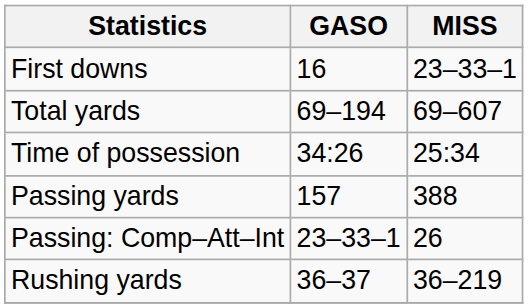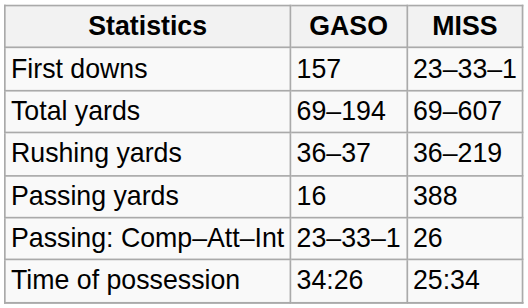(311, 68) 16 -> (319, 68) 157
rows swapped: (96, 280) <-> (126, 153)
(319, 195) 157 -> (311, 195) 16
